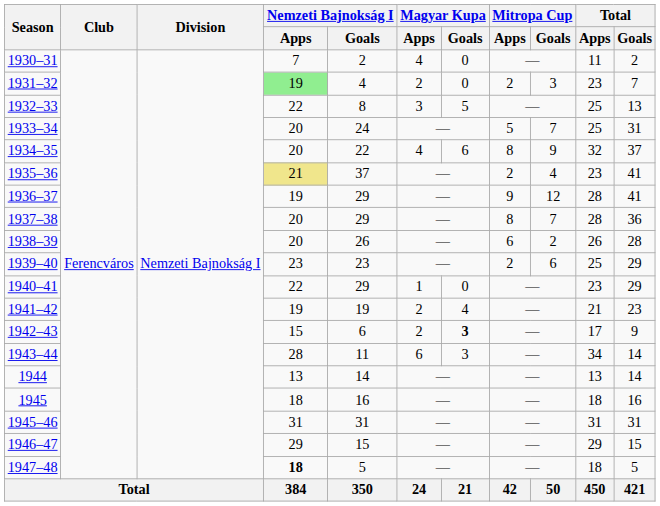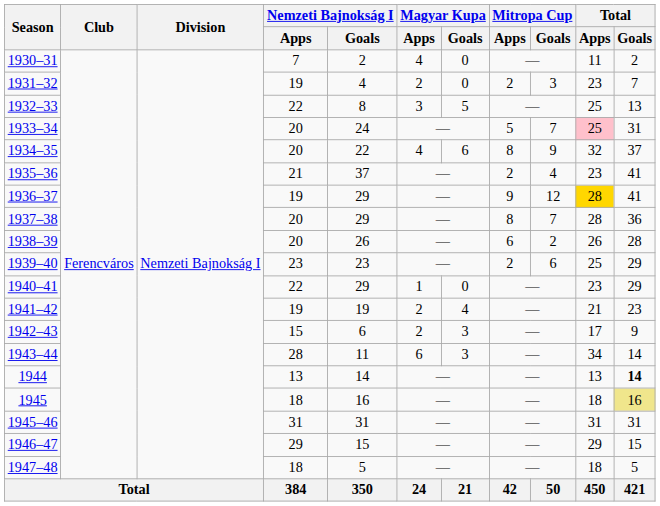(296, 83) lightgreen background -> (296, 83) no background
(595, 128) no background -> (595, 128) pink background
(296, 173) khaki background -> (296, 173) no background
(595, 196) no background -> (595, 196) gold background
(465, 331) bold -> (465, 331) normal
(635, 377) normal -> (635, 377) bold
(635, 399) no background -> (635, 399) khaki background
(296, 467) bold -> (296, 467) normal
